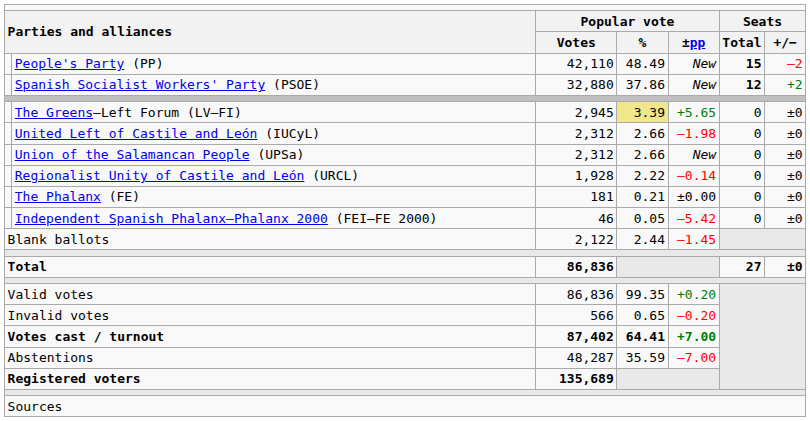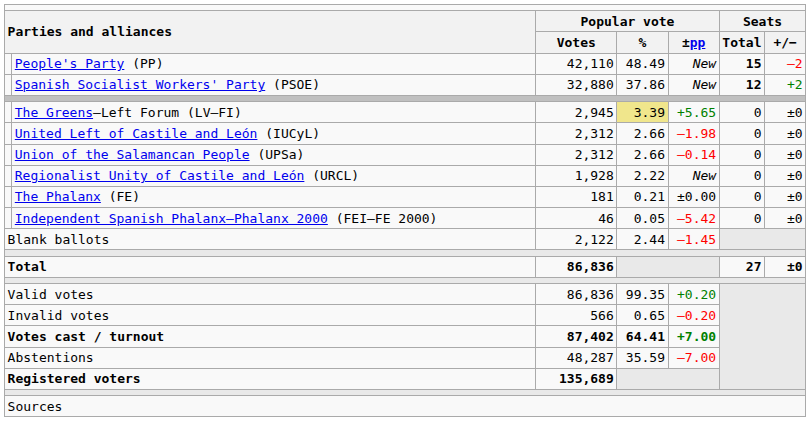(704, 155) New -> (697, 155) –0.14
(697, 176) –0.14 -> (704, 176) New
